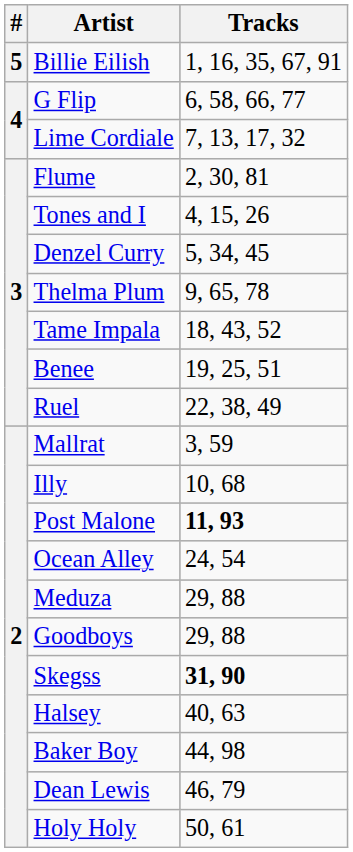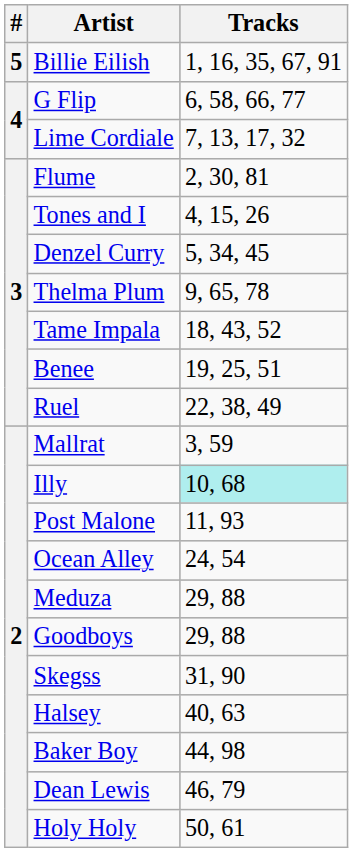(215, 483) no background -> (215, 483) paleturquoise background
(214, 521) bold -> (215, 521) normal
(215, 675) bold -> (215, 675) normal
